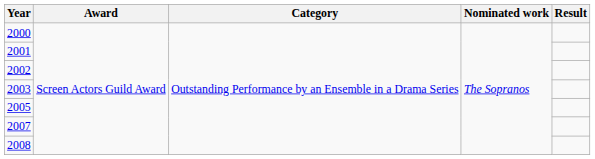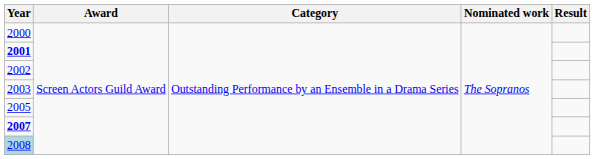(19, 51) normal -> (19, 51) bold
(19, 126) normal -> (19, 126) bold
(19, 145) no background -> (19, 145) lightblue background
